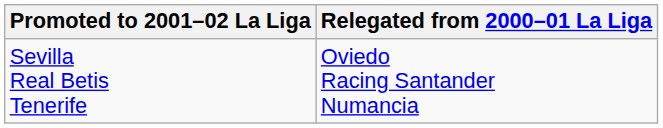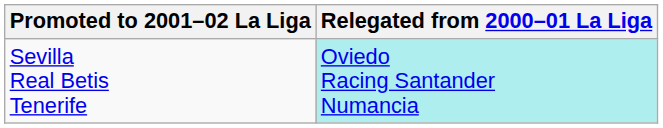(408, 80) no background -> (408, 80) paleturquoise background
